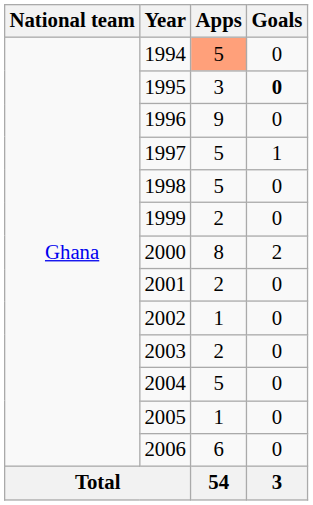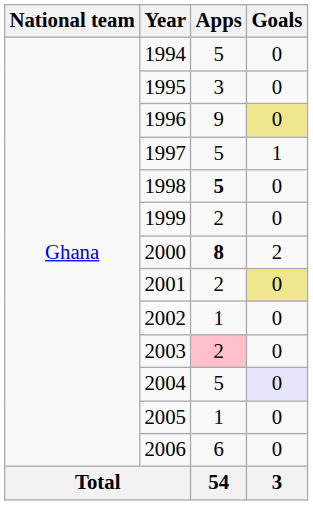(219, 53) lightsalmon background -> (219, 53) no background
(277, 86) bold -> (277, 86) normal
(277, 119) no background -> (277, 119) khaki background
(219, 185) normal -> (219, 185) bold
(219, 251) normal -> (219, 251) bold
(277, 284) no background -> (277, 284) khaki background
(219, 350) no background -> (219, 350) pink background
(277, 383) no background -> (277, 383) lavender background
